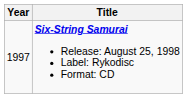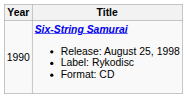(18, 57) 1997 -> (18, 57) 1990
